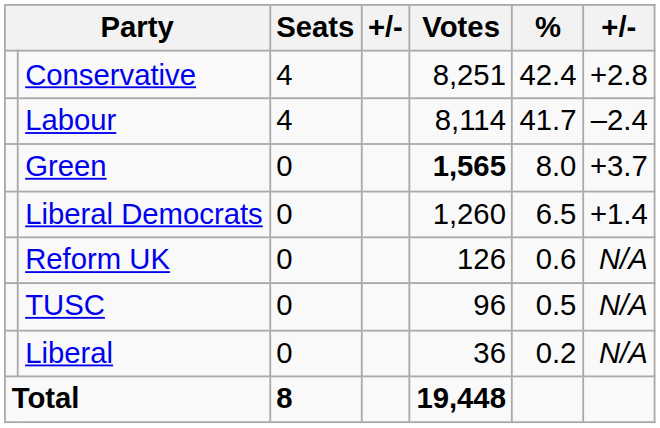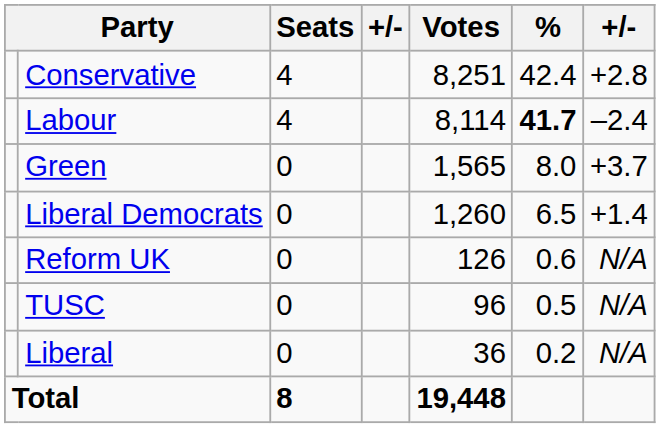(548, 120) normal -> (548, 120) bold
(469, 167) bold -> (469, 167) normal
